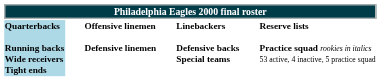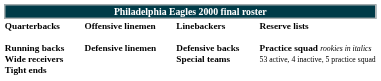(35, 48) lightblue background -> (35, 48) no background
